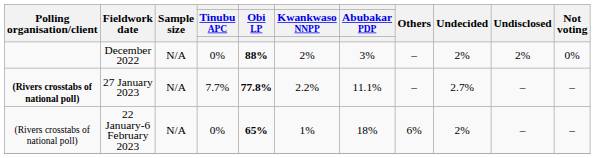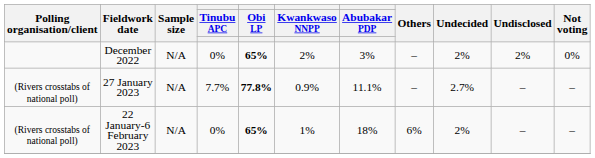(256, 55) 88% -> (256, 55) 65%
(52, 92) bold -> (52, 93) normal
(307, 87) 2.2% -> (307, 87) 0.9%
